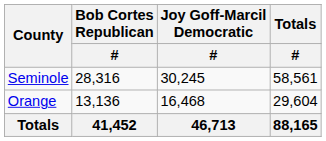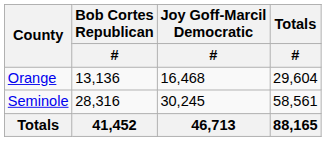rows swapped: (32, 101) <-> (38, 78)
